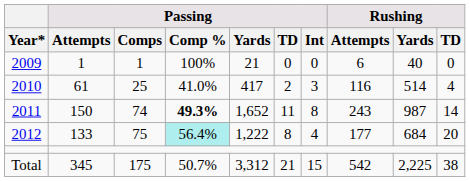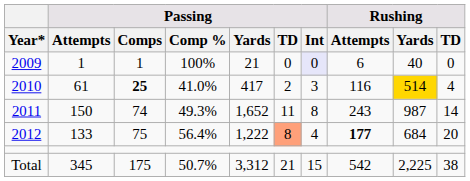(314, 63) no background -> (314, 63) lavender background
(140, 87) normal -> (140, 87) bold
(415, 87) no background -> (415, 87) gold background
(198, 110) bold -> (198, 110) normal
(198, 134) paleturquoise background -> (198, 134) no background
(288, 134) no background -> (288, 134) lightsalmon background
(360, 134) normal -> (360, 134) bold
